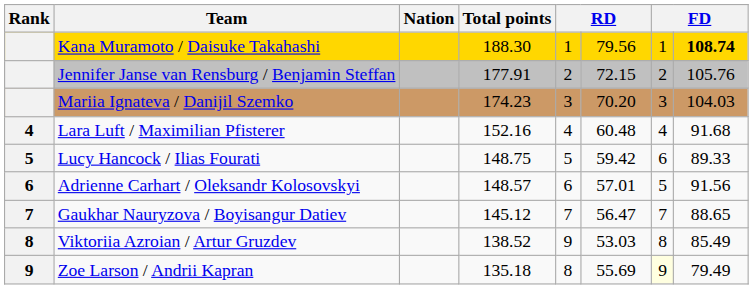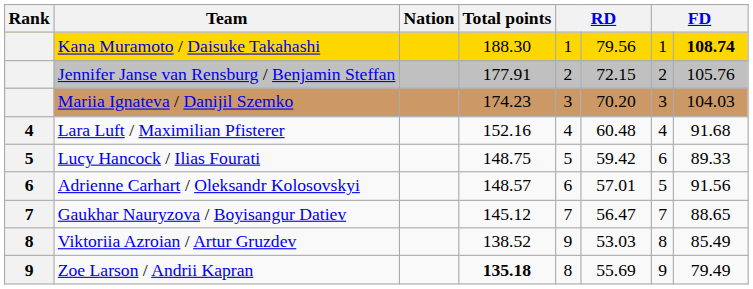(507, 269) normal -> (507, 269) bold
(663, 269) lightyellow background -> (663, 269) no background
